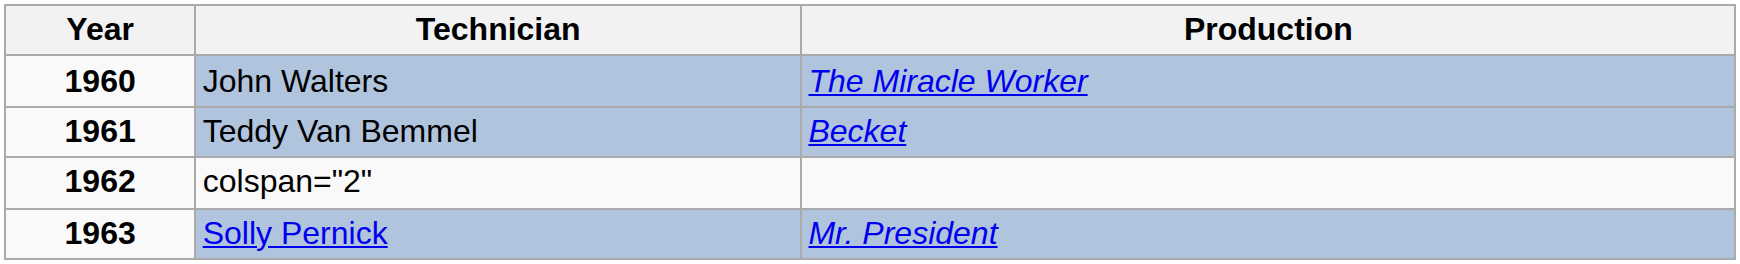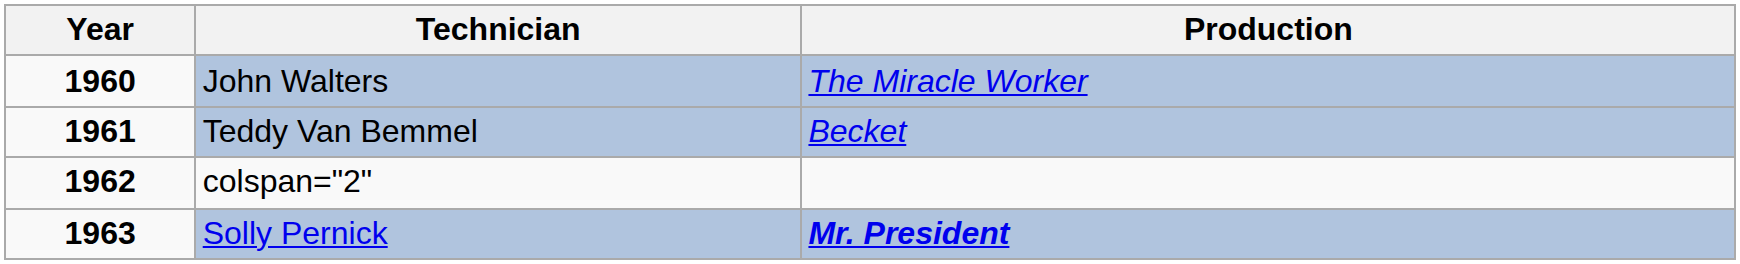(903, 232) normal -> (909, 232) bold
